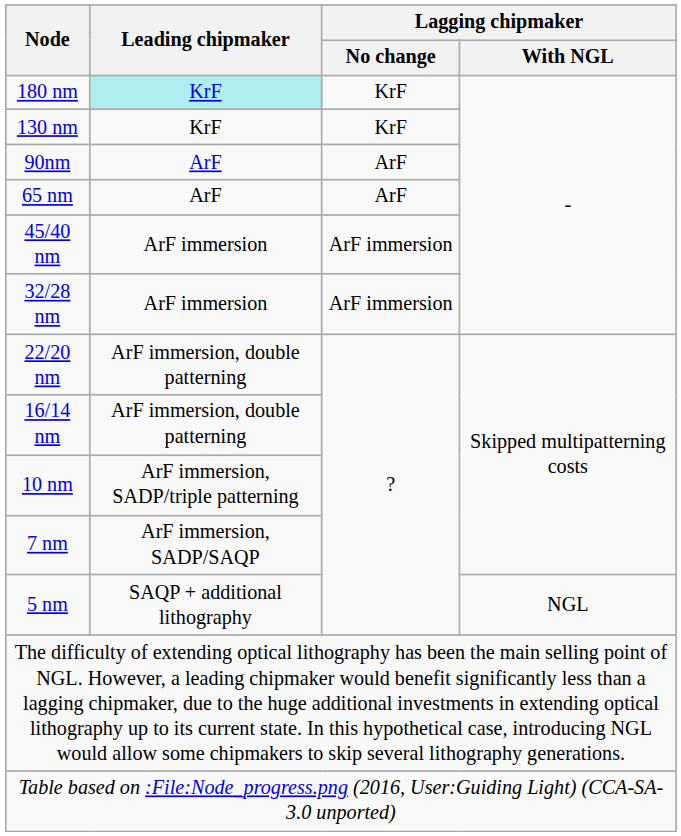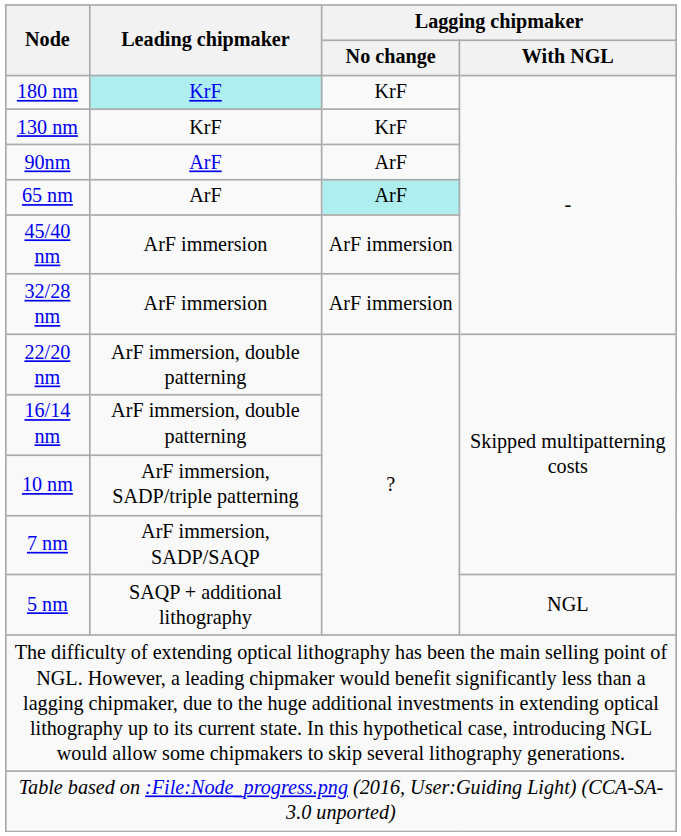(391, 196) no background -> (391, 196) paleturquoise background
